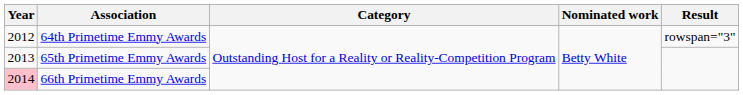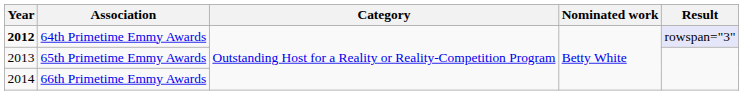(21, 36) normal -> (21, 36) bold
(700, 36) no background -> (700, 36) lavender background
(21, 79) pink background -> (21, 79) no background
